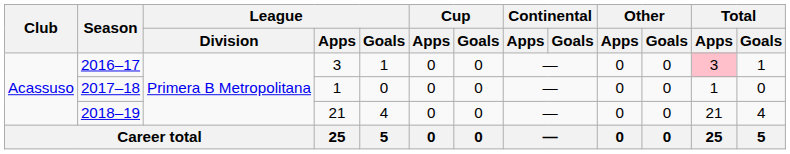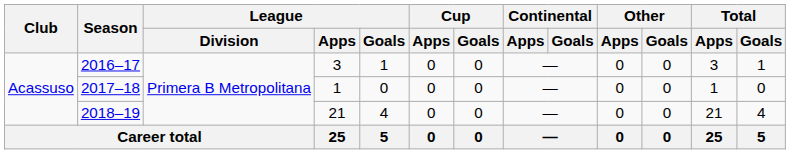(714, 64) pink background -> (714, 64) no background
